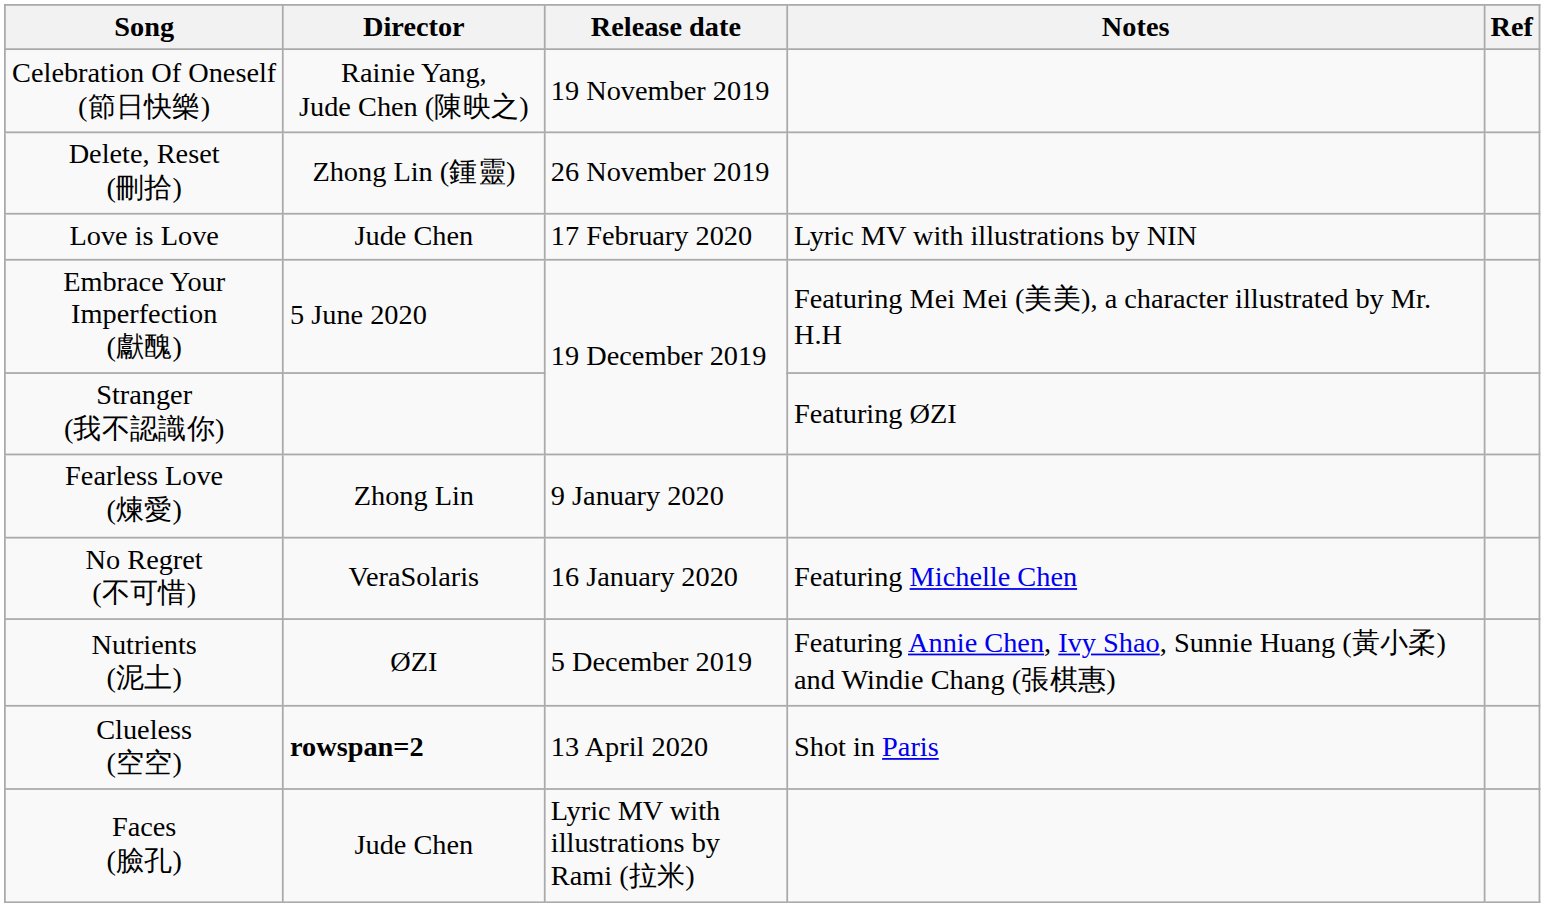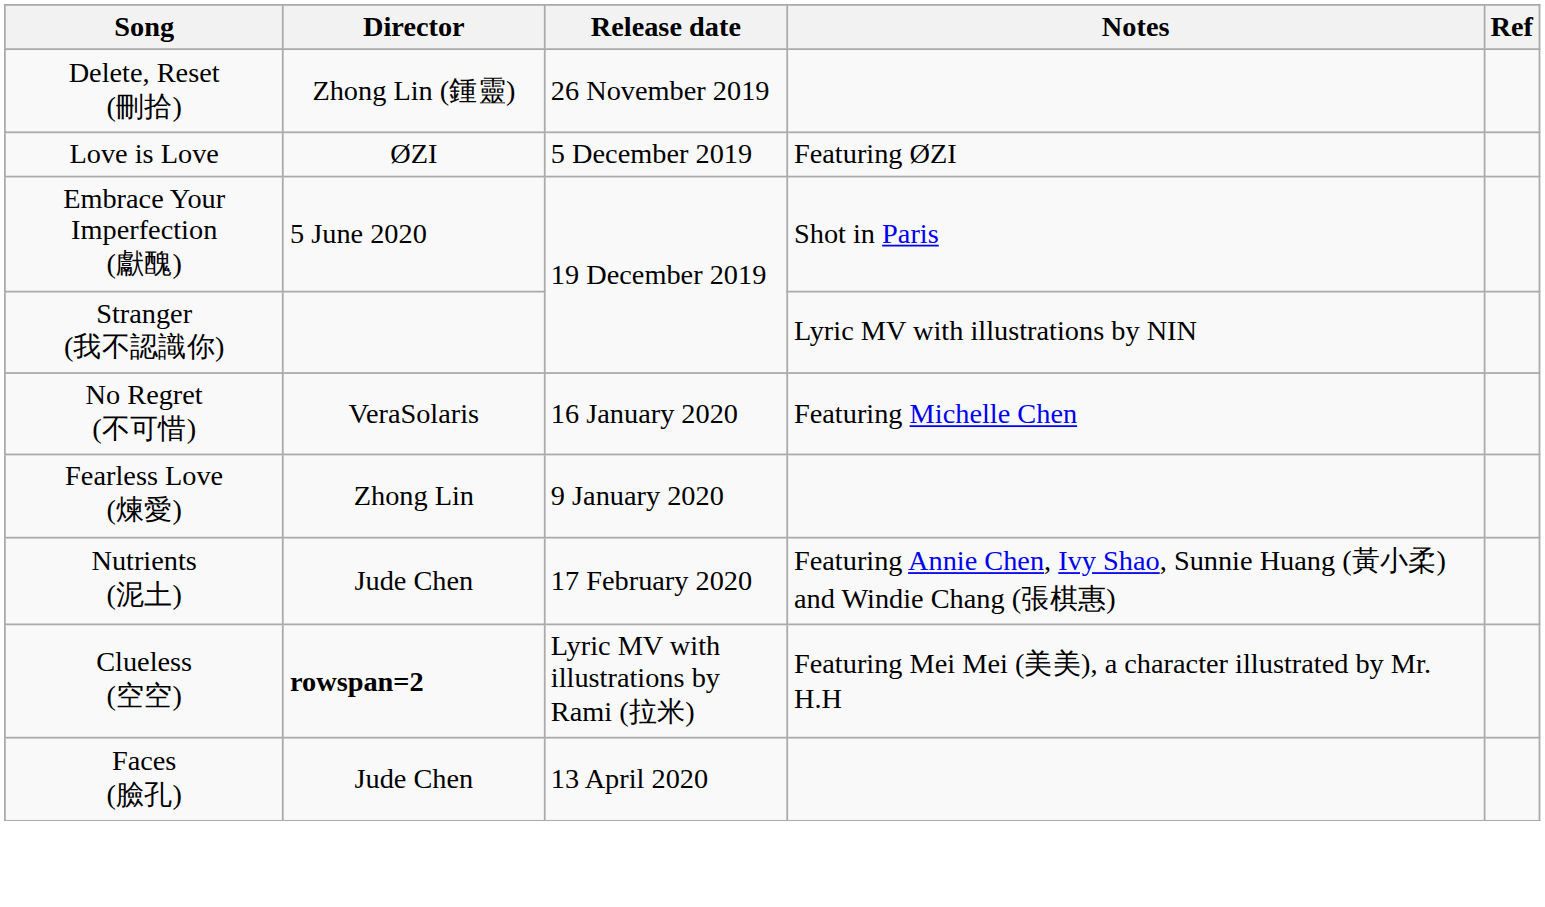- row: (144, 88)
(414, 236) Jude Chen -> (414, 153) ØZI
(652, 236) 17 February 2020 -> (651, 153) 5 December 2019
(995, 236) Lyric MV with illustrations by NIN -> (875, 153) Featuring ØZI
(1112, 316) Featuring Mei Mei (美美), a character illustrated by Mr. H.H -> (866, 233) Shot in Paris
(875, 413) Featuring ØZI -> (995, 331) Lyric MV with illustrations by NIN
rows swapped: (144, 493) <-> (144, 575)
(414, 662) ØZI -> (414, 580) Jude Chen
(651, 662) 5 December 2019 -> (652, 580) 17 February 2020
(629, 747) 13 April 2020 -> (636, 679) Lyric MV with illustrations by Rami (拉米)
(866, 747) Shot in Paris -> (1112, 681) Featuring Mei Mei (美美), a character illustrated by Mr. H.H
(636, 843) Lyric MV with illustrations by Rami (拉米) -> (629, 778) 13 April 2020
